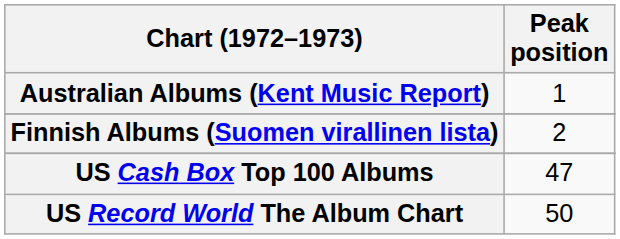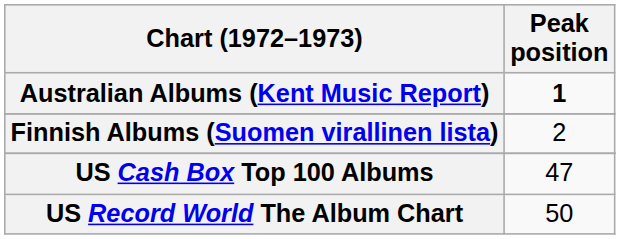(559, 93) normal -> (559, 93) bold
